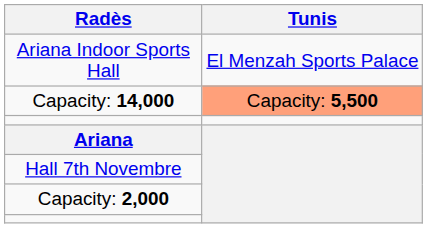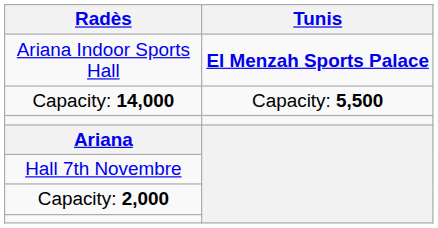(312, 60) normal -> (318, 60) bold
(312, 100) lightsalmon background -> (318, 100) no background
